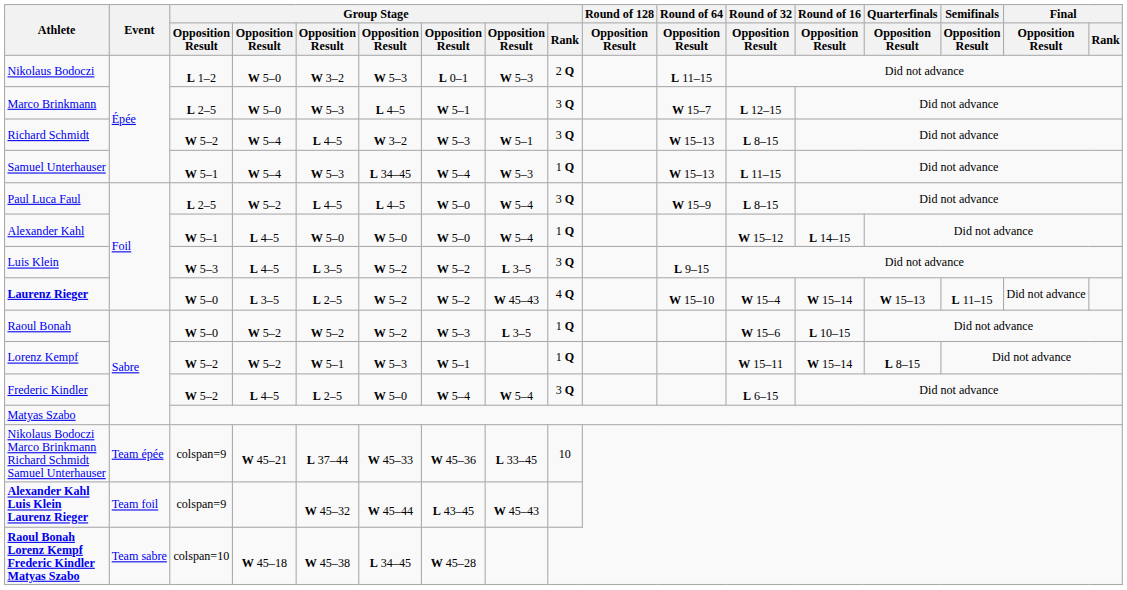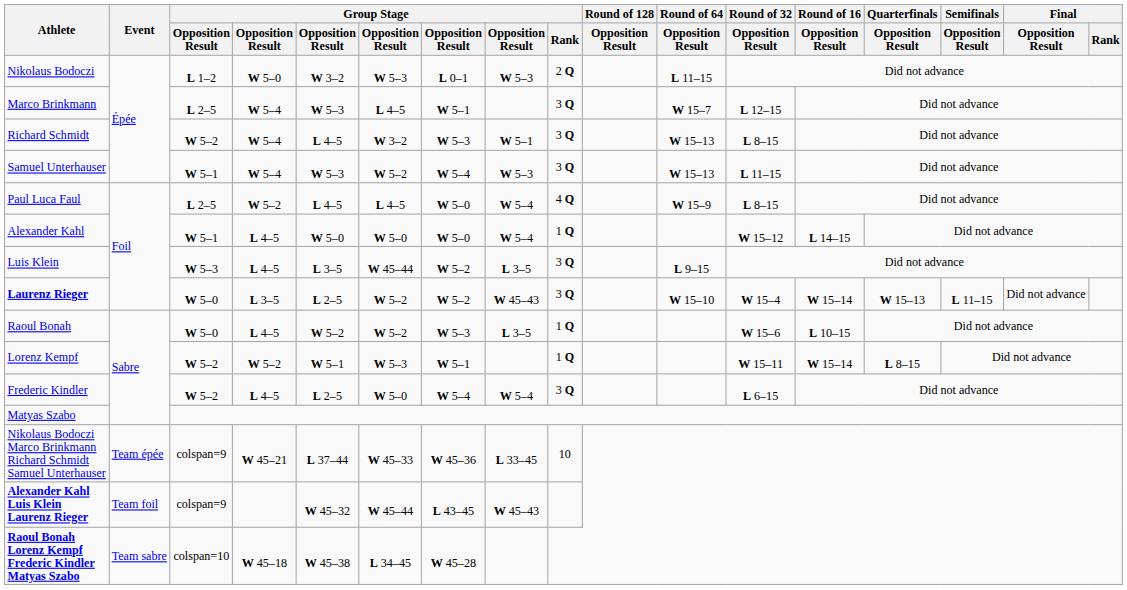(264, 110) W 5–0 -> (264, 110) W 5–4
(390, 173) L 34–45 -> (390, 173) W 5–2
(565, 167) 1 Q -> (565, 167) 3 Q
(565, 199) 3 Q -> (565, 199) 4 Q
(390, 269) W 5–2 -> (390, 269) W 45–44
(565, 294) 4 Q -> (565, 294) 3 Q
(264, 332) W 5–2 -> (264, 332) L 4–5
